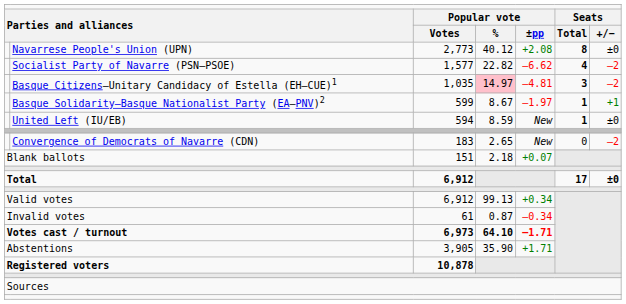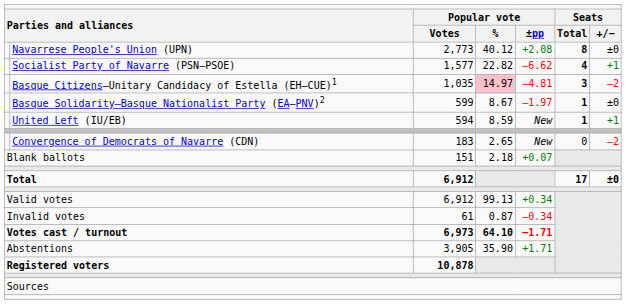(613, 66) –2 -> (613, 66) +1
(613, 103) +1 -> (613, 103) ±0
(613, 120) ±0 -> (613, 120) +1
